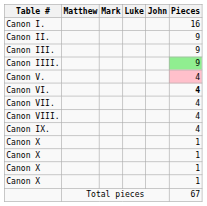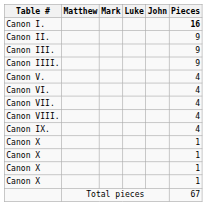(195, 24) normal -> (195, 24) bold
(198, 63) lightgreen background -> (198, 63) no background
(198, 77) pink background -> (198, 77) no background
(198, 90) bold -> (198, 90) normal
